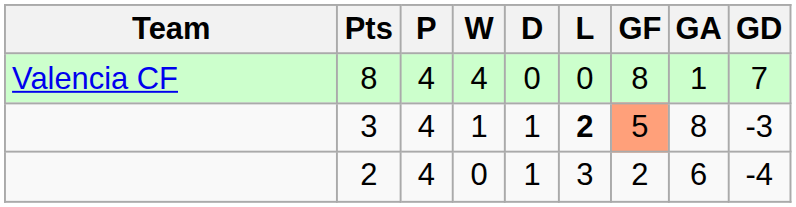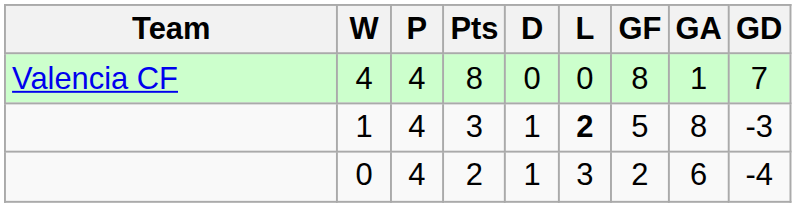columns swapped: (369, 28) <-> (479, 28)
(640, 126) lightsalmon background -> (640, 126) no background
